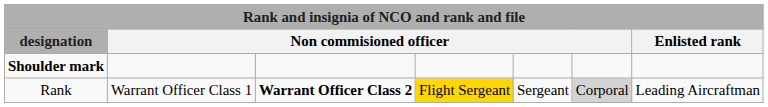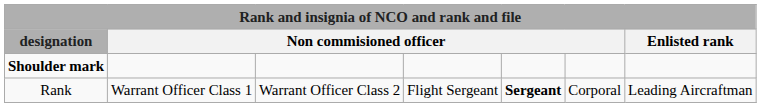(336, 90) bold -> (330, 90) normal
(465, 90) gold background -> (453, 90) no background
(543, 90) normal -> (533, 90) bold
(602, 90) lightgrey background -> (595, 90) no background
